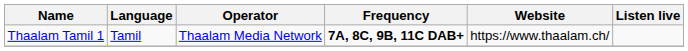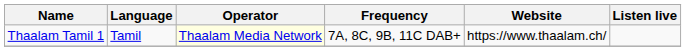(250, 35) no background -> (250, 35) lightyellow background
(396, 35) bold -> (394, 35) normal
